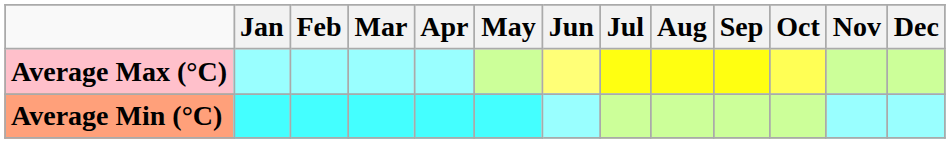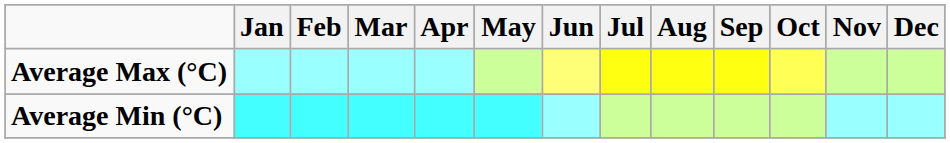(119, 71) pink background -> (119, 71) no background
(117, 115) lightsalmon background -> (117, 115) no background
